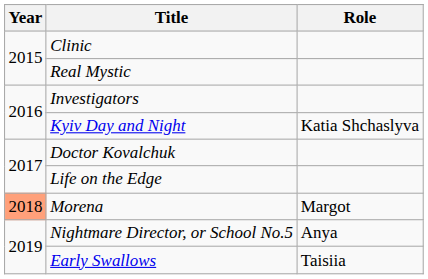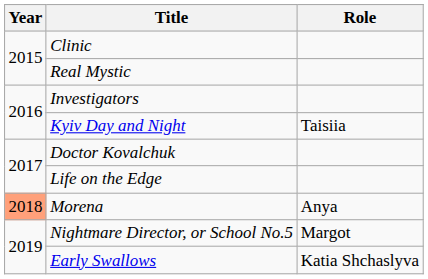(360, 125) Katia Shchaslyva -> (323, 125) Taisiia
(326, 206) Margot -> (319, 206) Anya
(319, 233) Anya -> (326, 233) Margot
(323, 260) Taisiia -> (360, 260) Katia Shchaslyva
